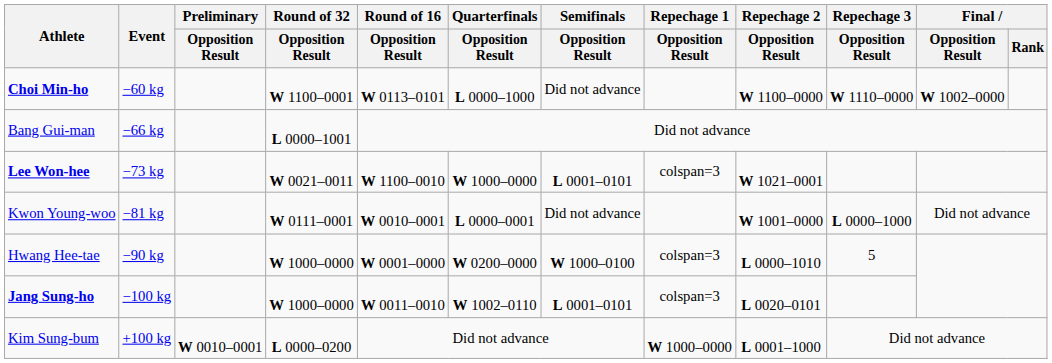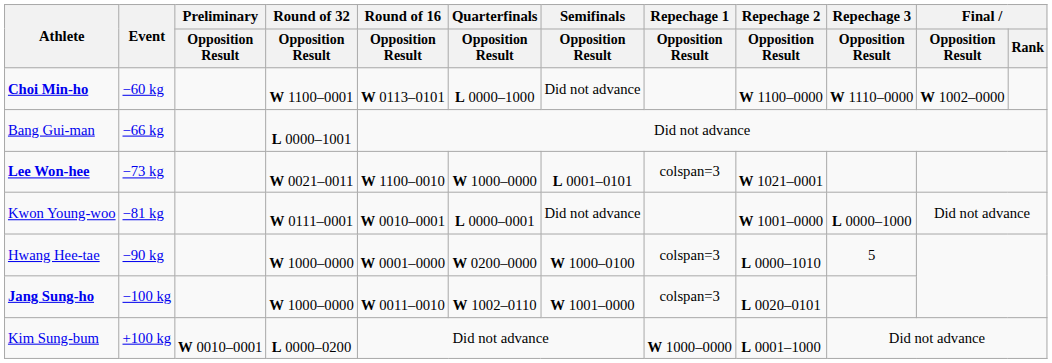(593, 305) L 0001–0101 -> (593, 305) W 1001–0000
